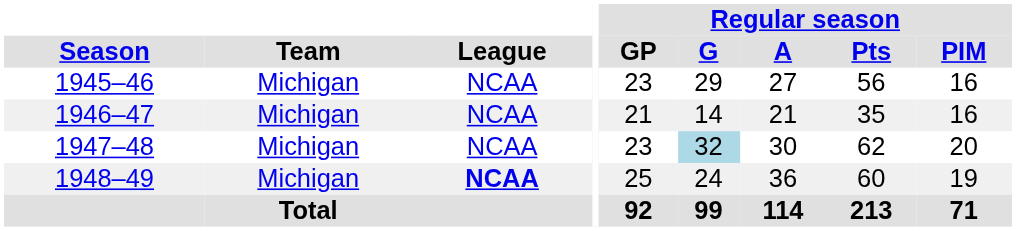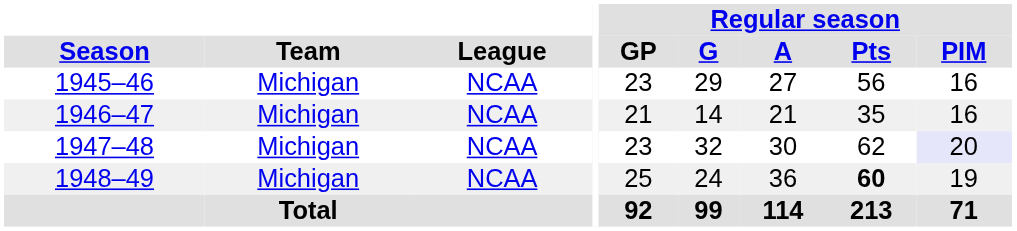(709, 146) lightblue background -> (709, 146) no background
(964, 146) no background -> (964, 146) lavender background
(502, 178) bold -> (502, 178) normal
(871, 178) normal -> (871, 178) bold
